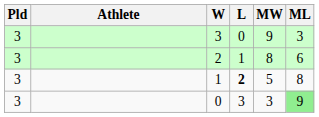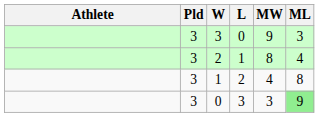columns swapped: (118, 15) <-> (17, 15)
(300, 58) 6 -> (300, 58) 4
(242, 79) bold -> (242, 79) normal
(270, 79) 5 -> (270, 79) 4
